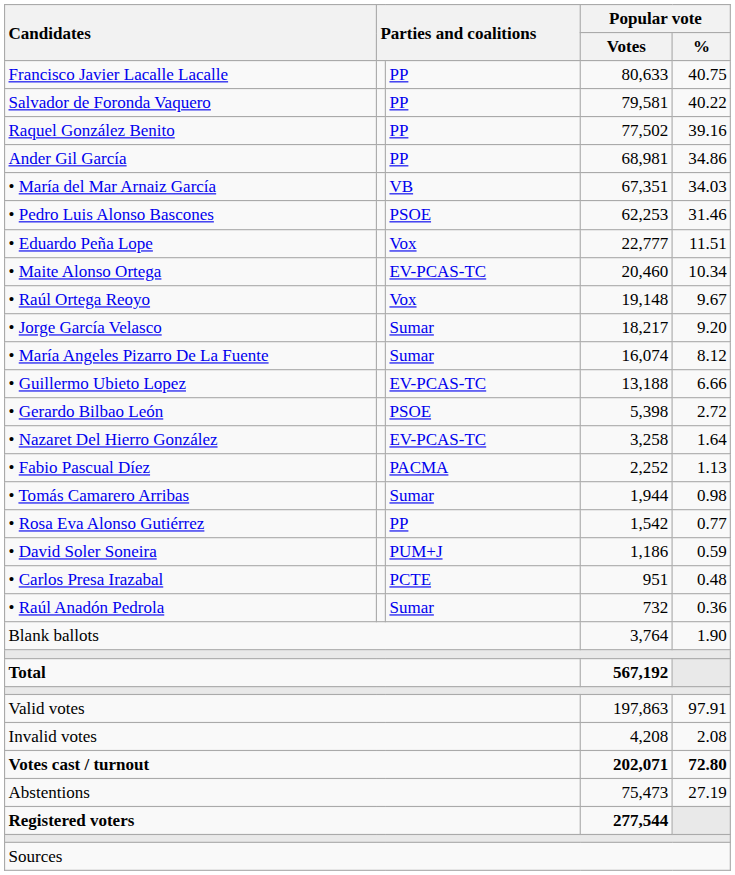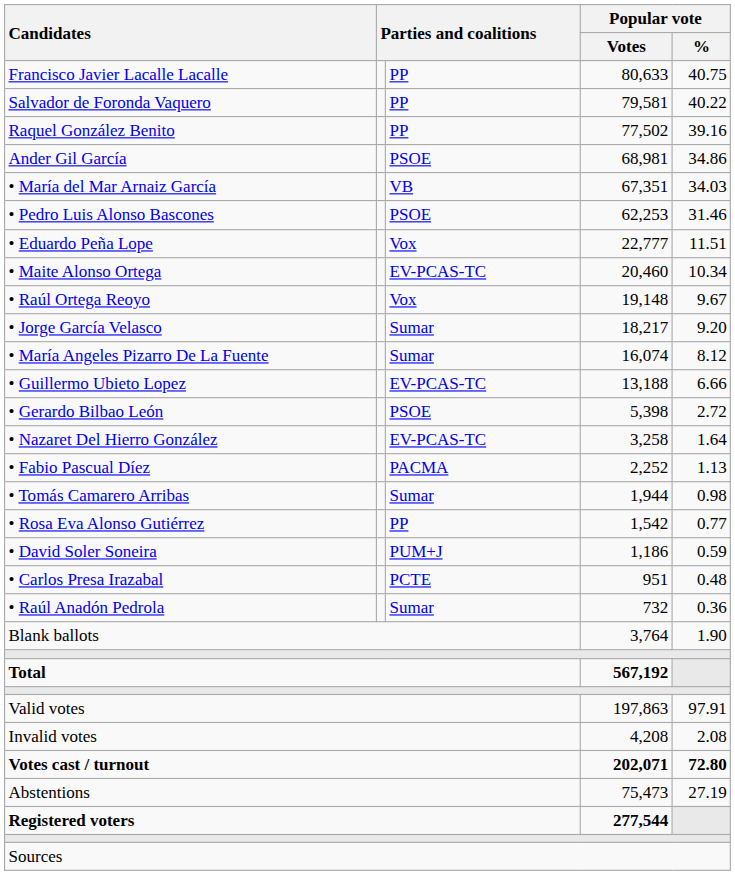(399, 159) PP -> (410, 159) PSOE
